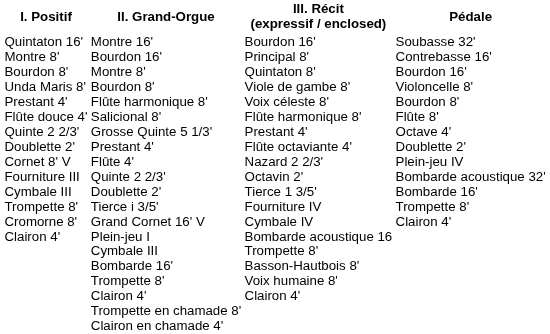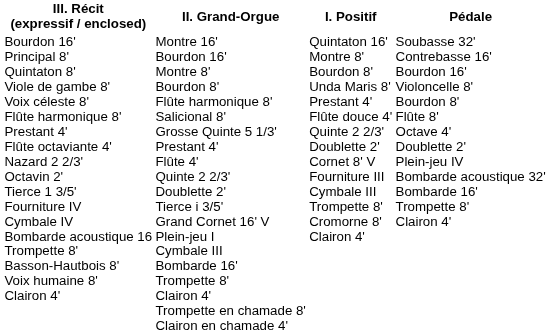columns swapped: (46, 16) <-> (318, 16)
